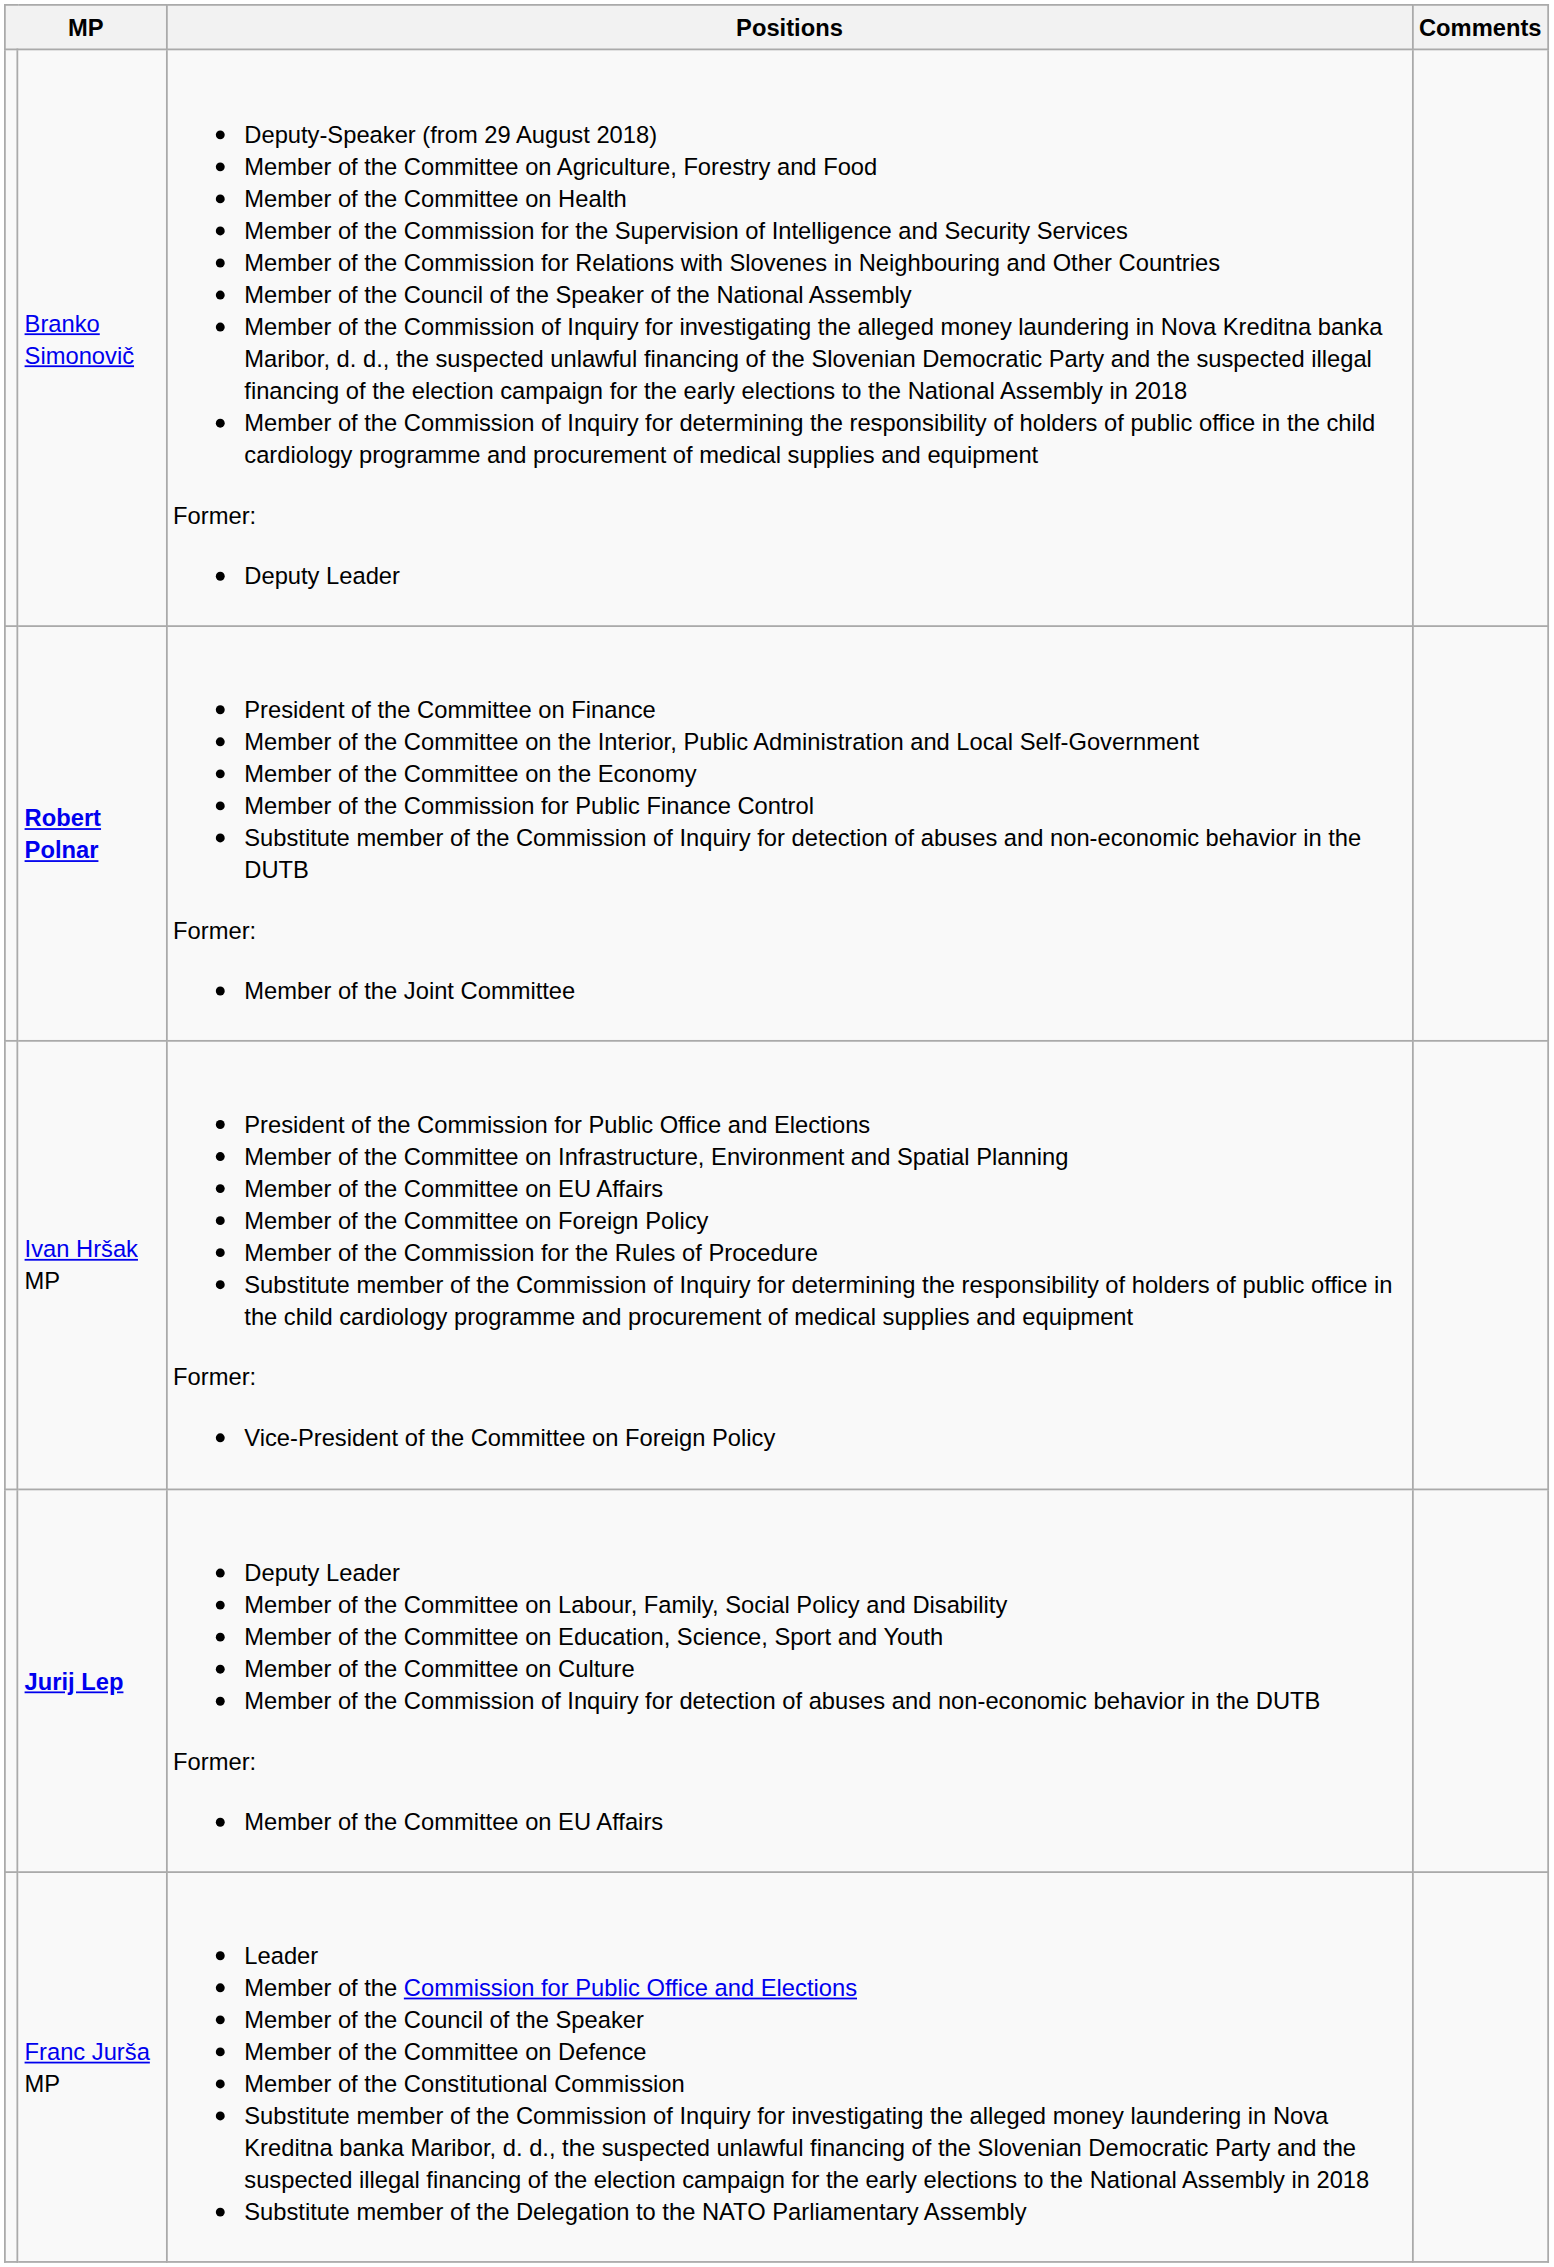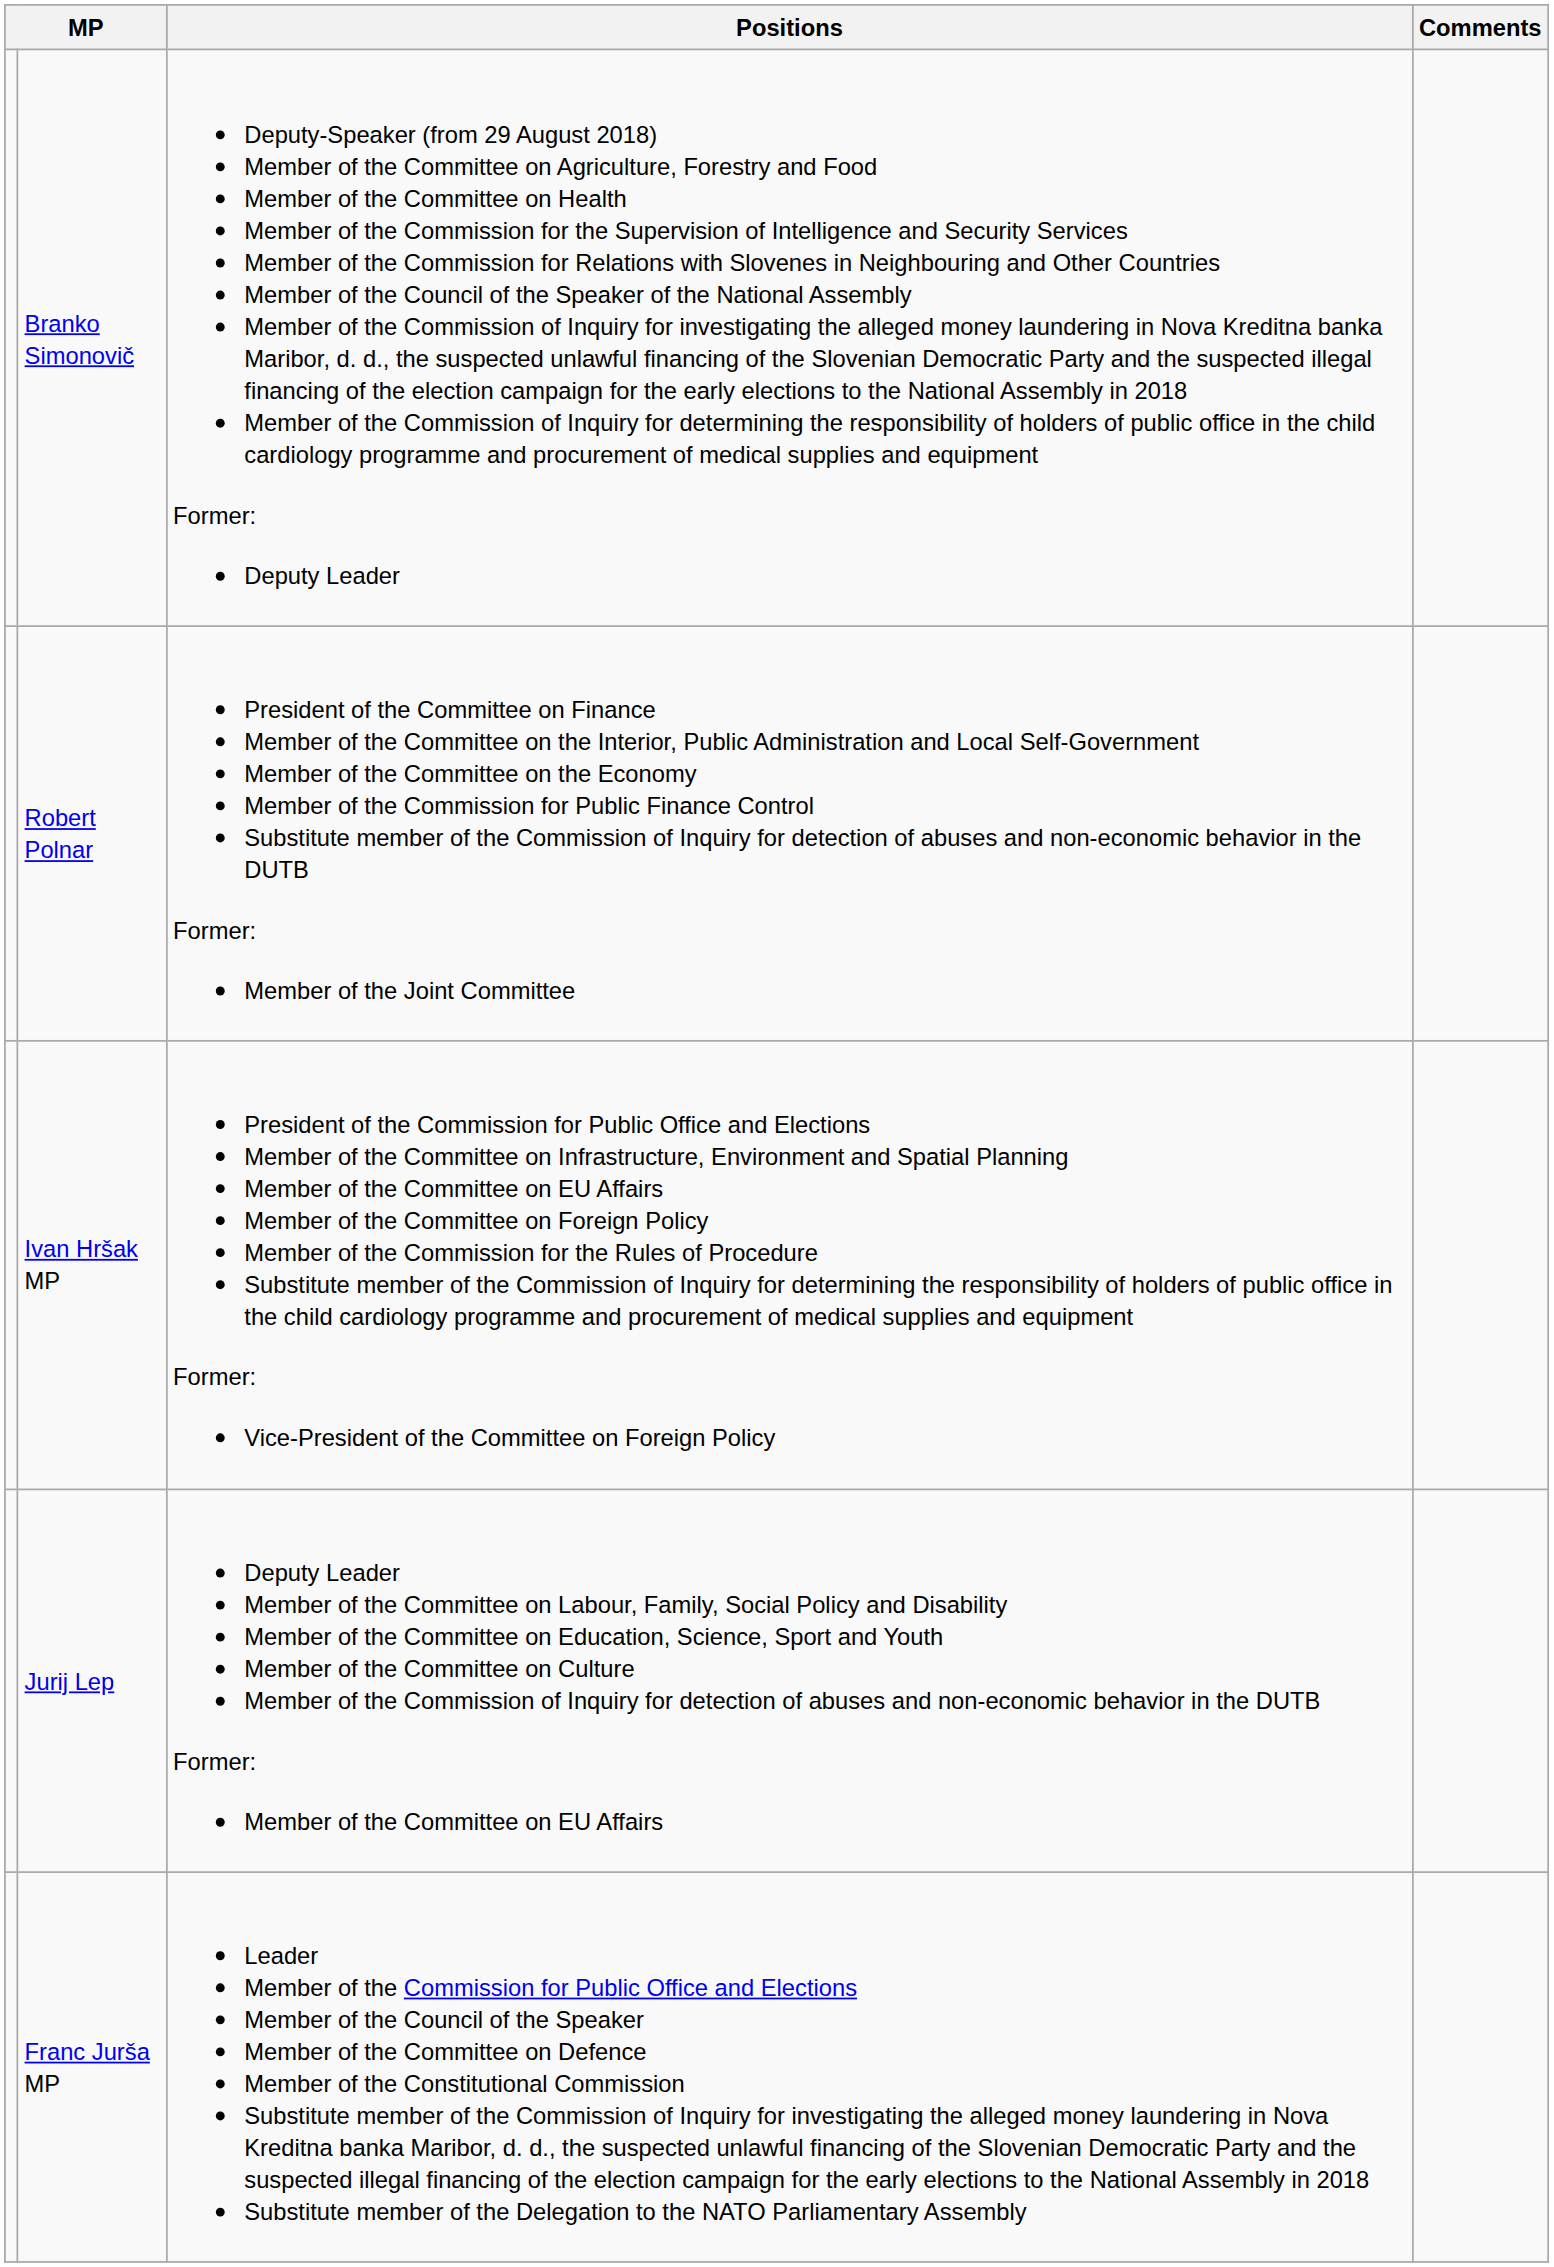(63, 832) bold -> (60, 832) normal
(74, 1679) bold -> (69, 1679) normal
